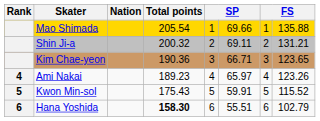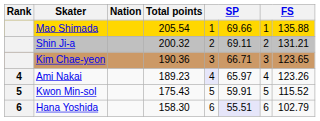(212, 76) no background -> (212, 76) lavender background
(174, 108) bold -> (174, 108) normal
(239, 108) no background -> (239, 108) lavender background
